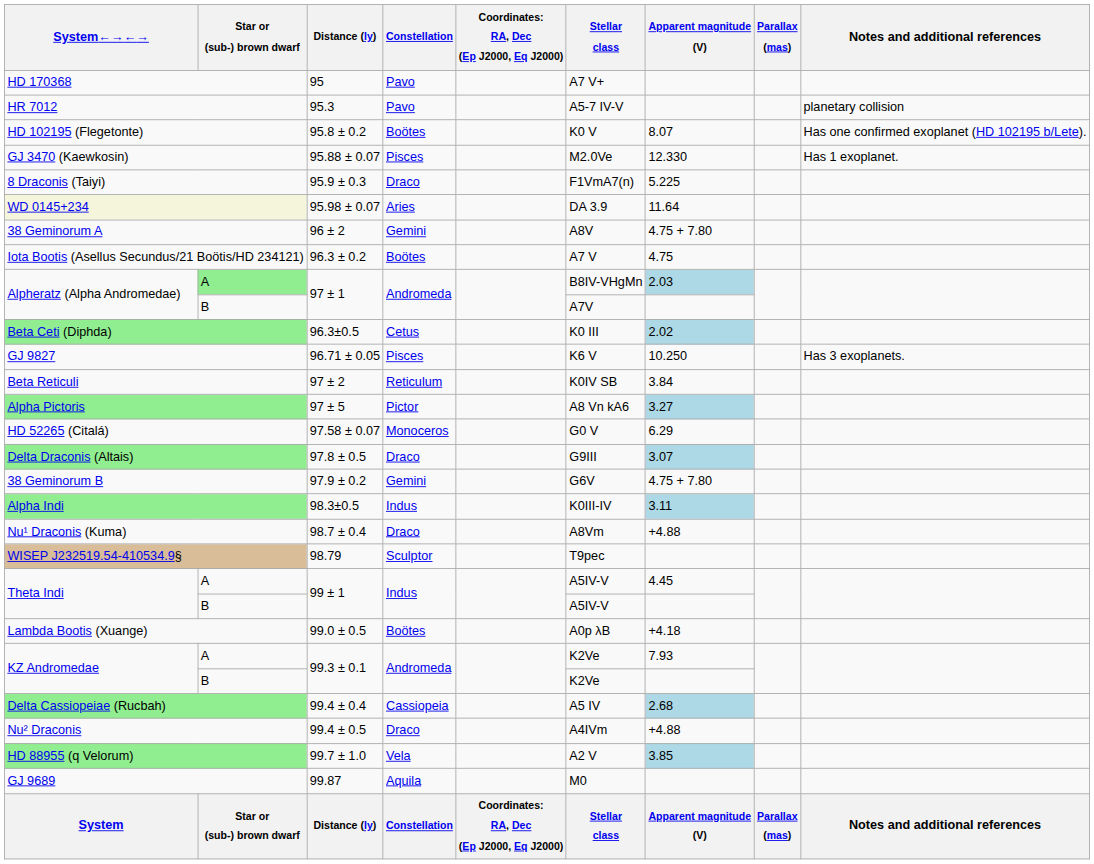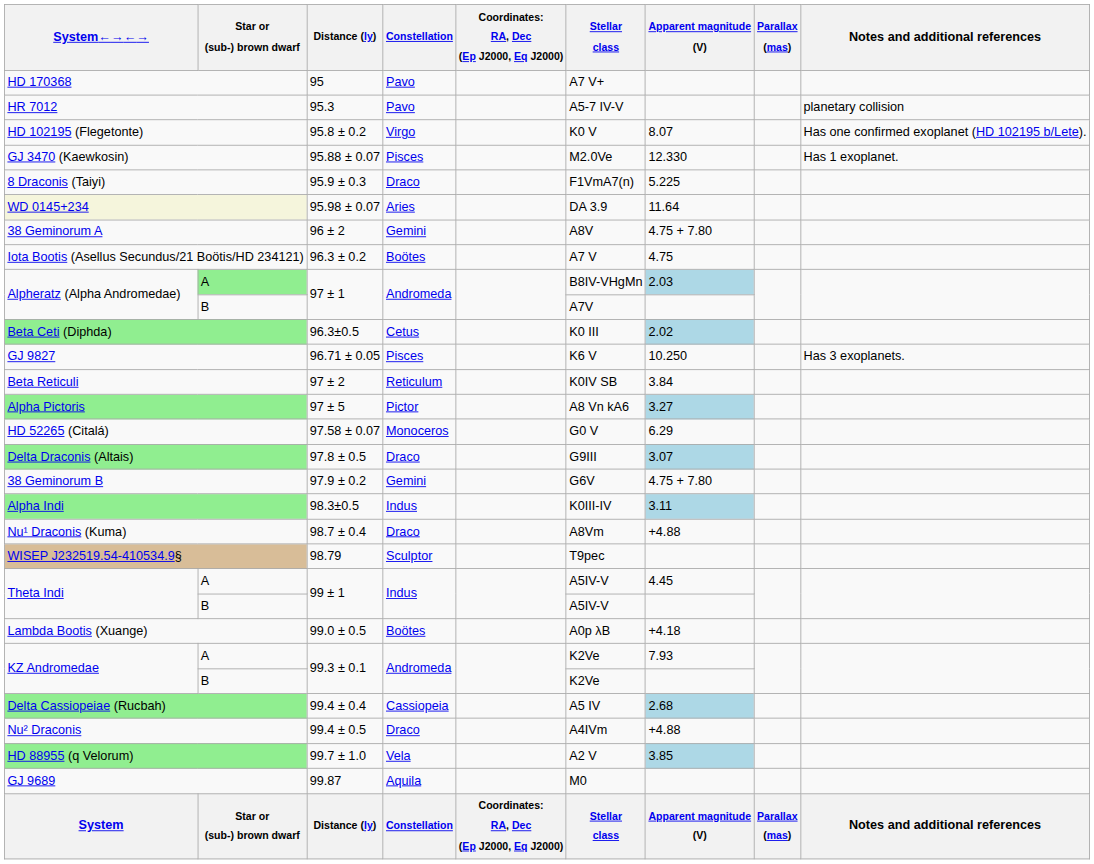(406, 132) Boötes -> (401, 132) Virgo
